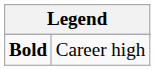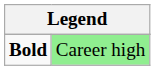(101, 49) no background -> (101, 49) lightgreen background
